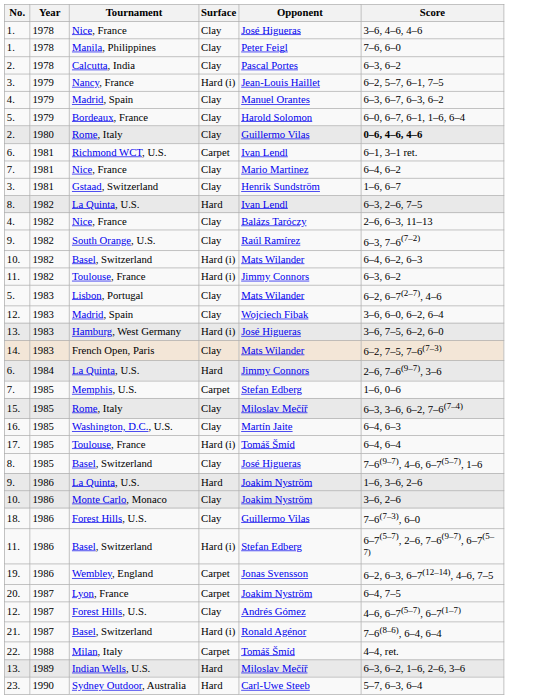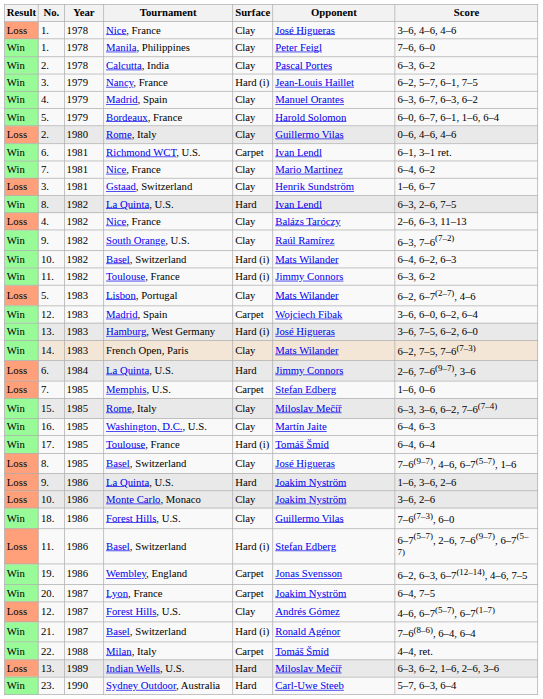+ column: (21, 12)
(393, 134) bold -> (427, 134) normal
(211, 313) Clay -> (249, 313) Carpet
